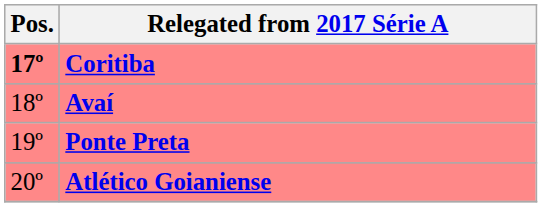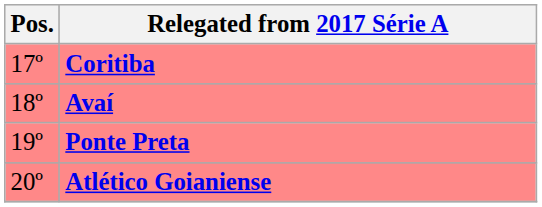(27, 63) bold -> (27, 63) normal
